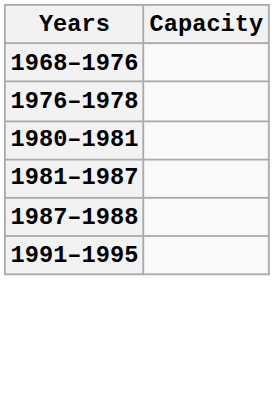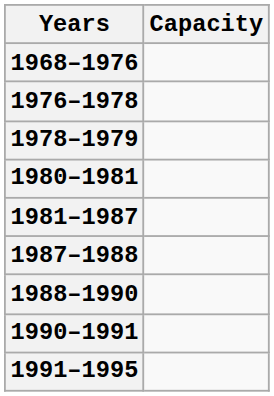+ row: (74, 140)
+ row: (74, 294)
+ row: (74, 333)
